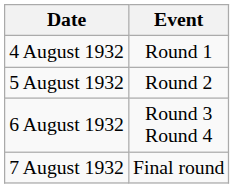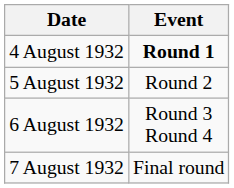(179, 51) normal -> (179, 51) bold
